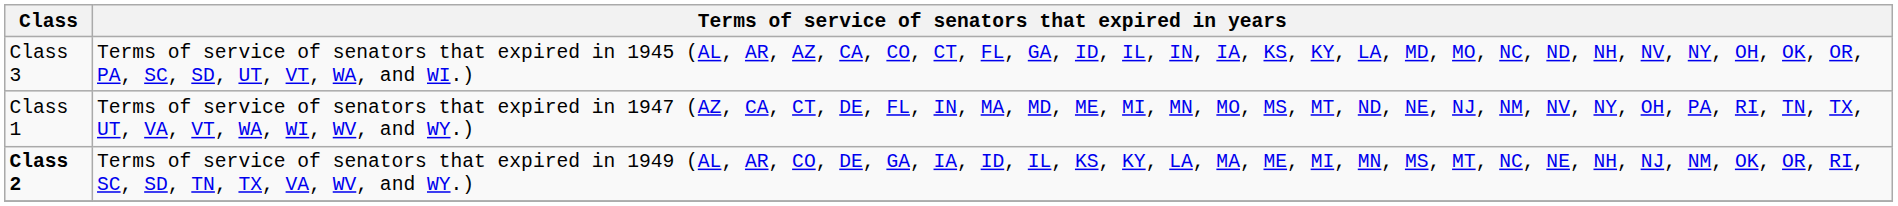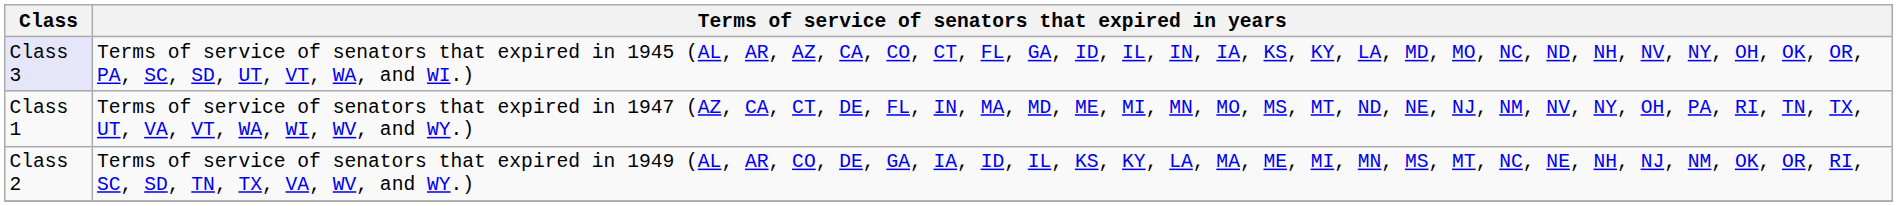(39, 64) no background -> (39, 64) lavender background
(39, 173) bold -> (39, 173) normal
